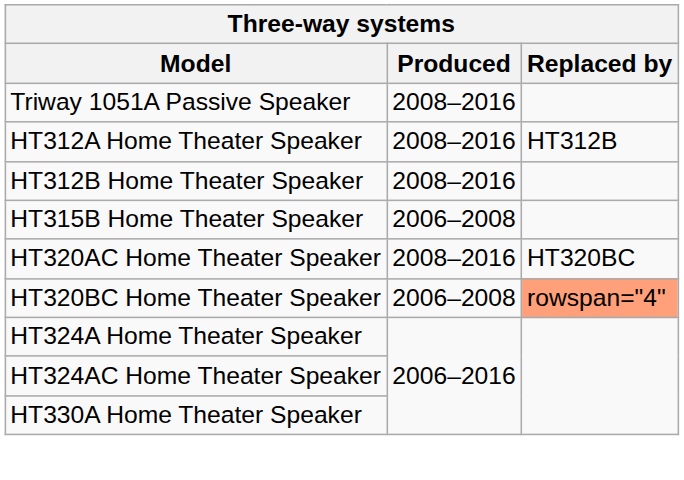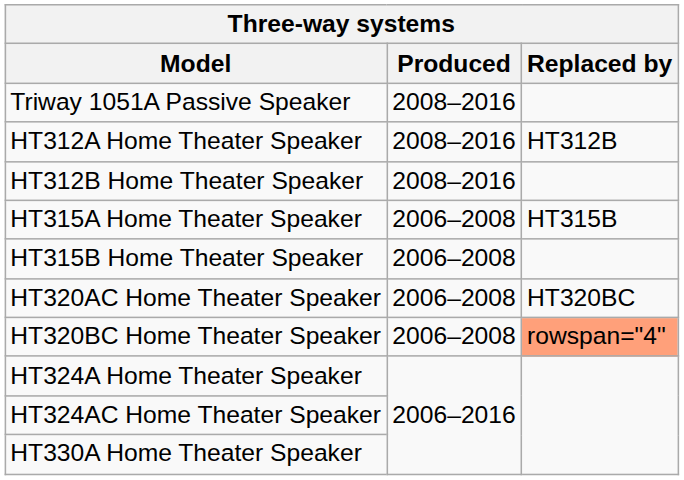+ row: (186, 219)
(454, 258) 2008–2016 -> (454, 297) 2006–2008
